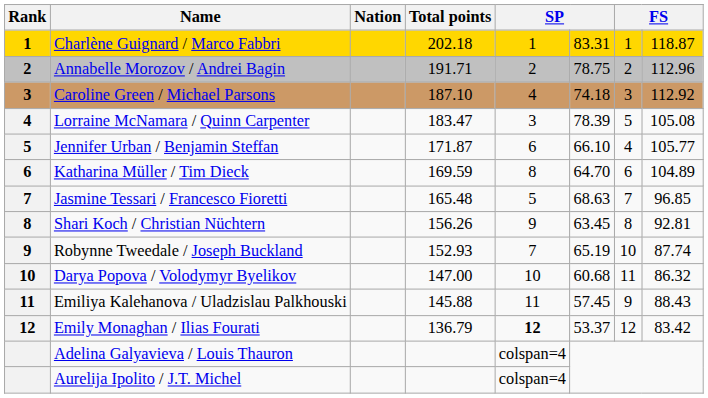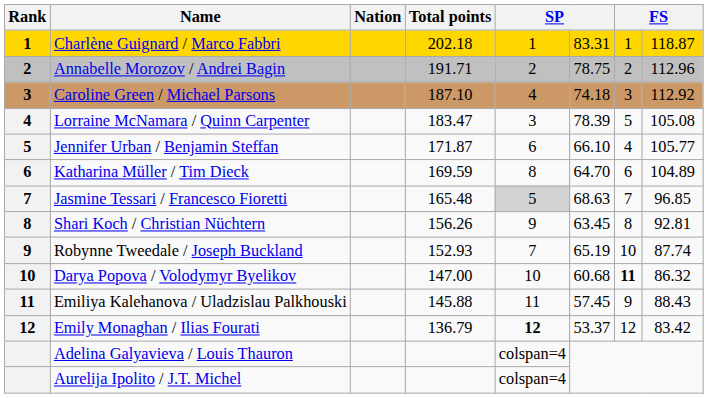(532, 198) no background -> (532, 198) lightgrey background
(628, 276) normal -> (628, 276) bold
